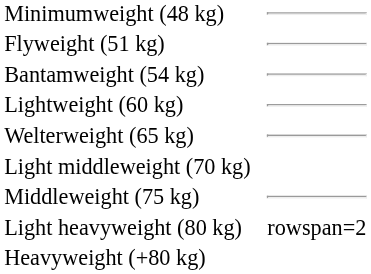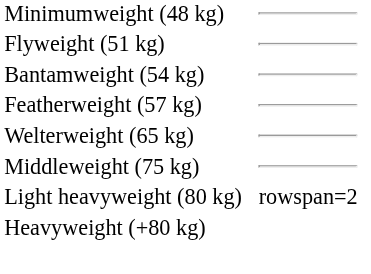+ row: (103, 105)
- row: (94, 105)
- row: (127, 166)
